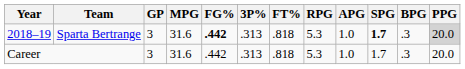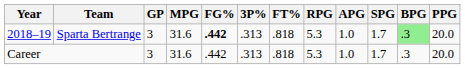(378, 34) bold -> (378, 34) normal
(405, 34) no background -> (405, 34) lightgreen background
(443, 34) lightgrey background -> (443, 34) no background
